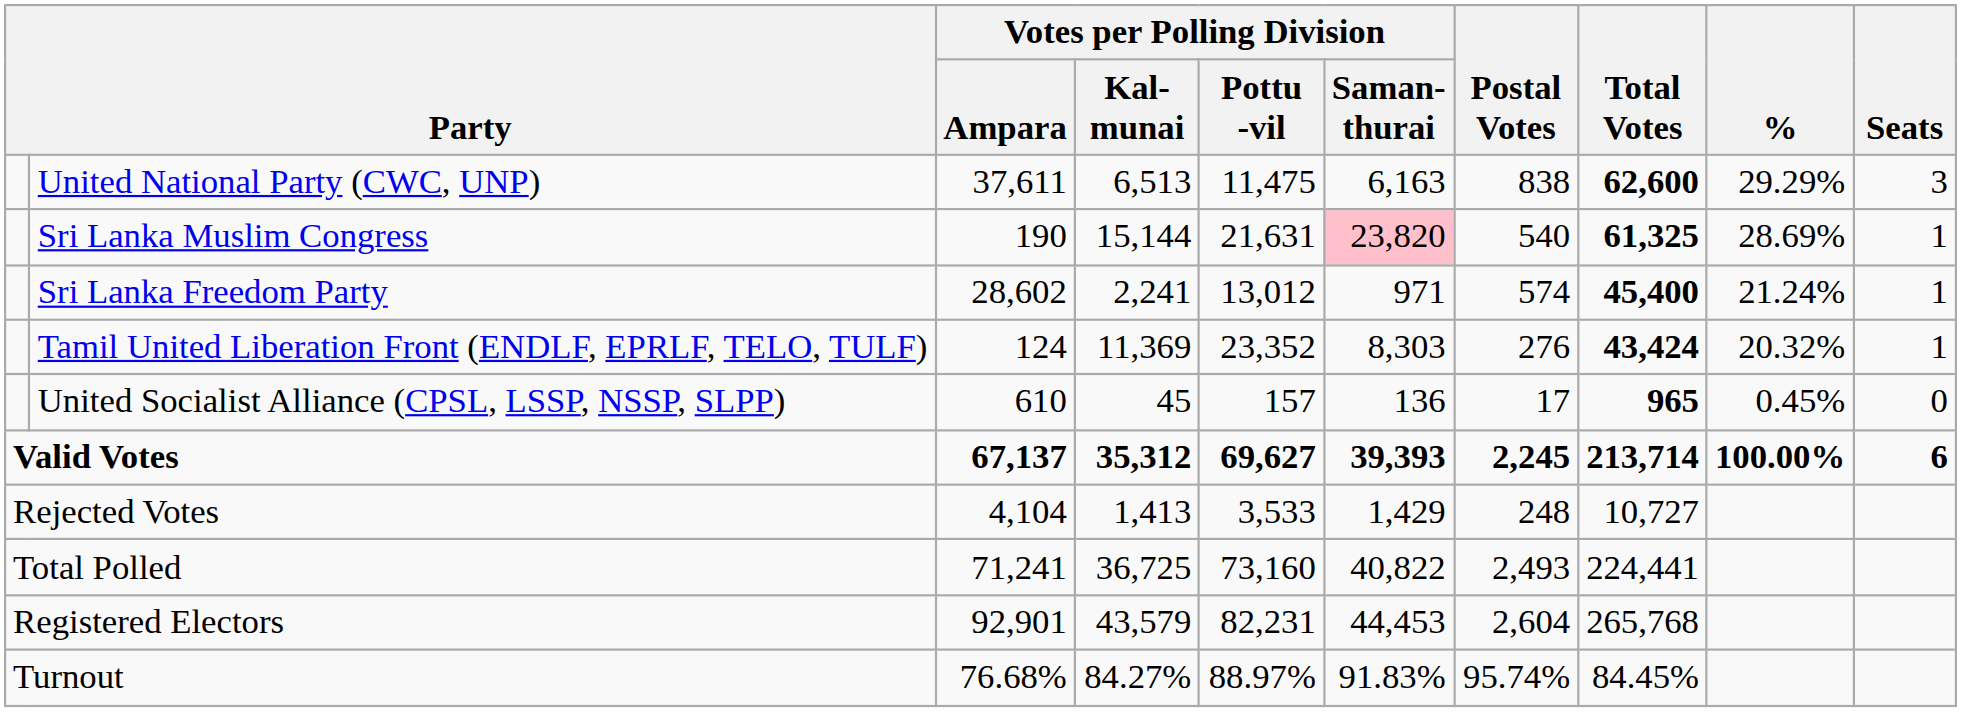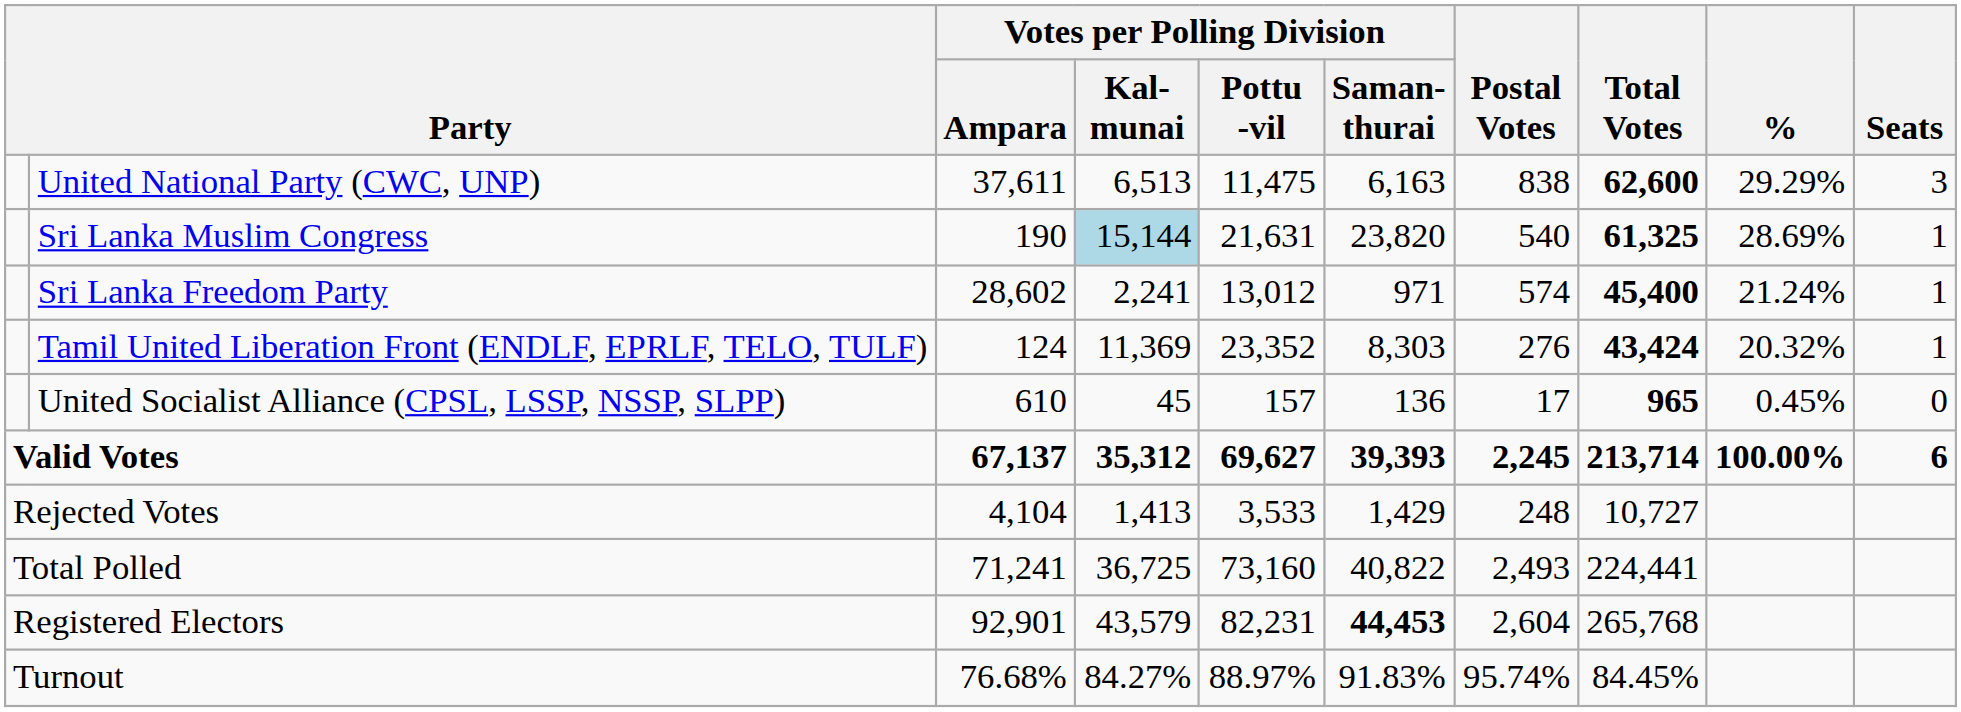(1144, 236) no background -> (1144, 236) lightblue background
(1398, 236) pink background -> (1398, 236) no background
(1398, 621) normal -> (1398, 621) bold
